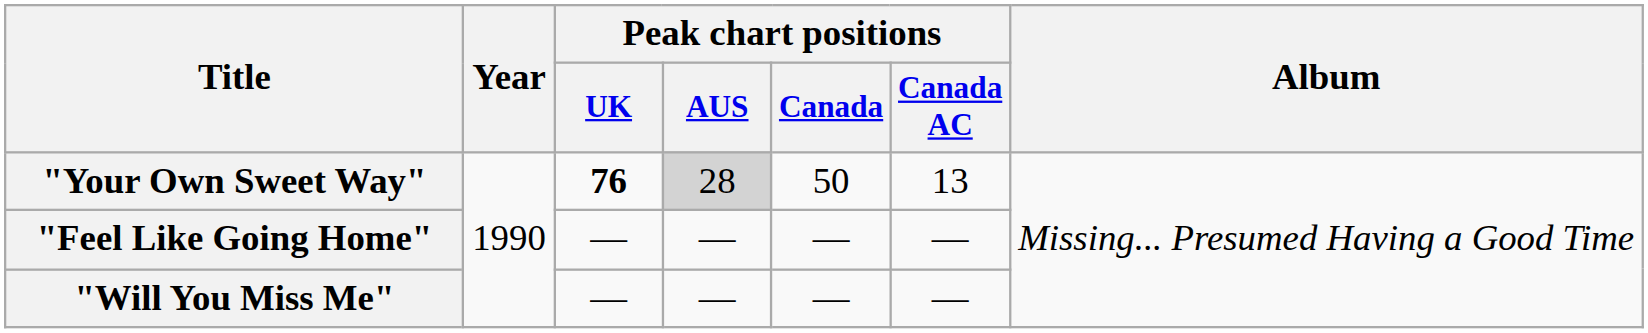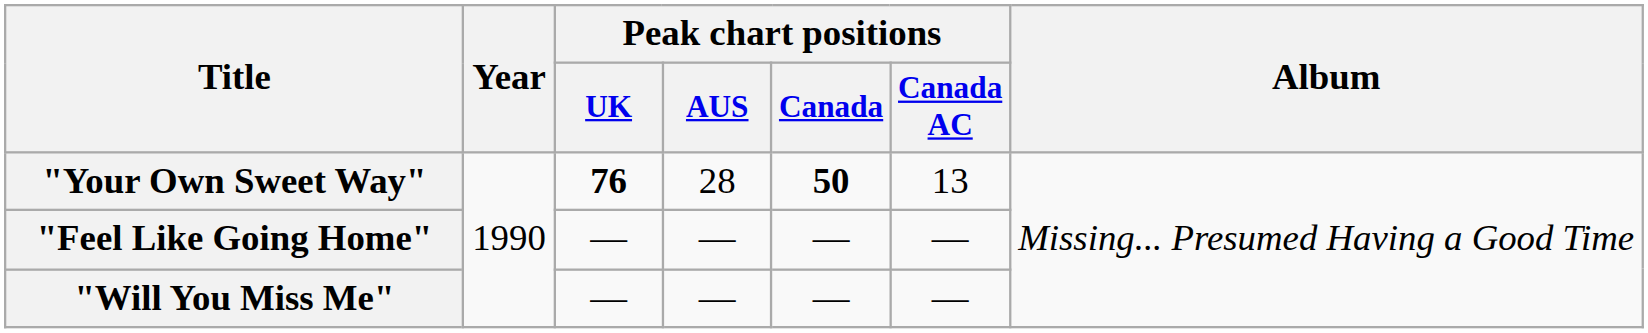(717, 180) lightgrey background -> (717, 180) no background
(831, 180) normal -> (831, 180) bold
